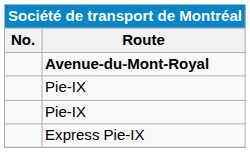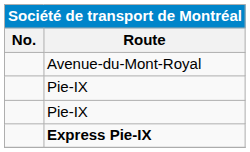(127, 64) bold -> (124, 64) normal
(95, 135) normal -> (99, 135) bold
